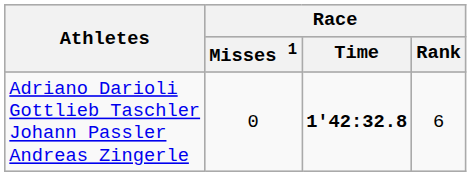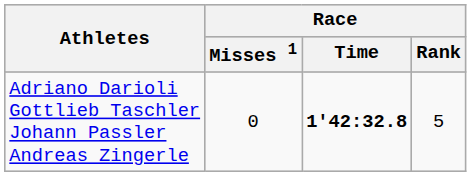(439, 121) 6 -> (439, 121) 5
